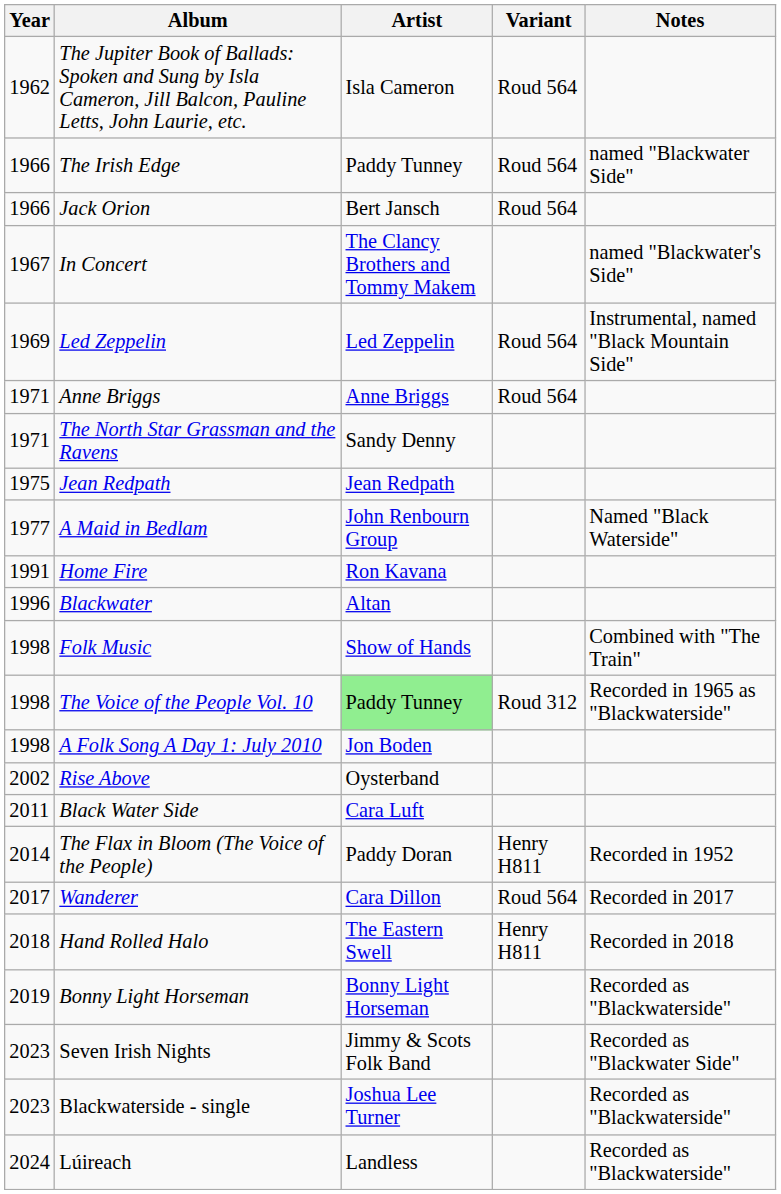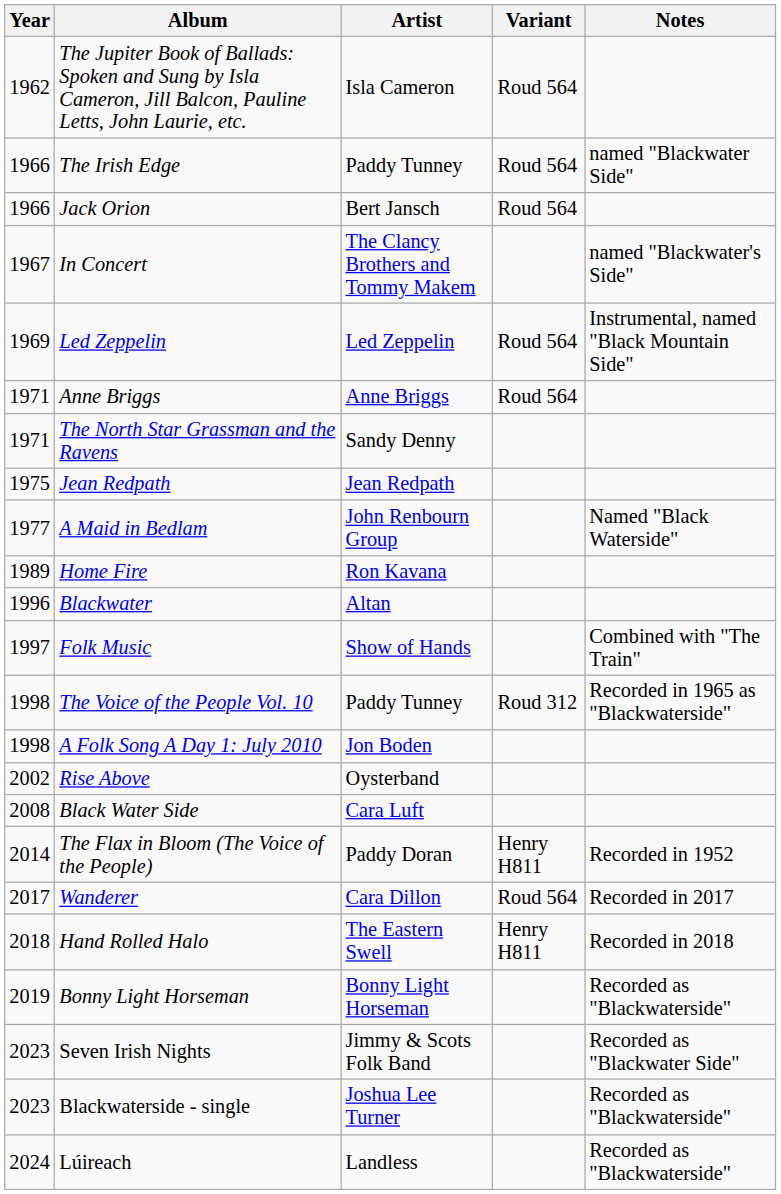(30, 571) 1991 -> (30, 571) 1989
(30, 647) 1998 -> (30, 647) 1997
(404, 702) lightgreen background -> (404, 702) no background
(29, 810) 2011 -> (30, 810) 2008
